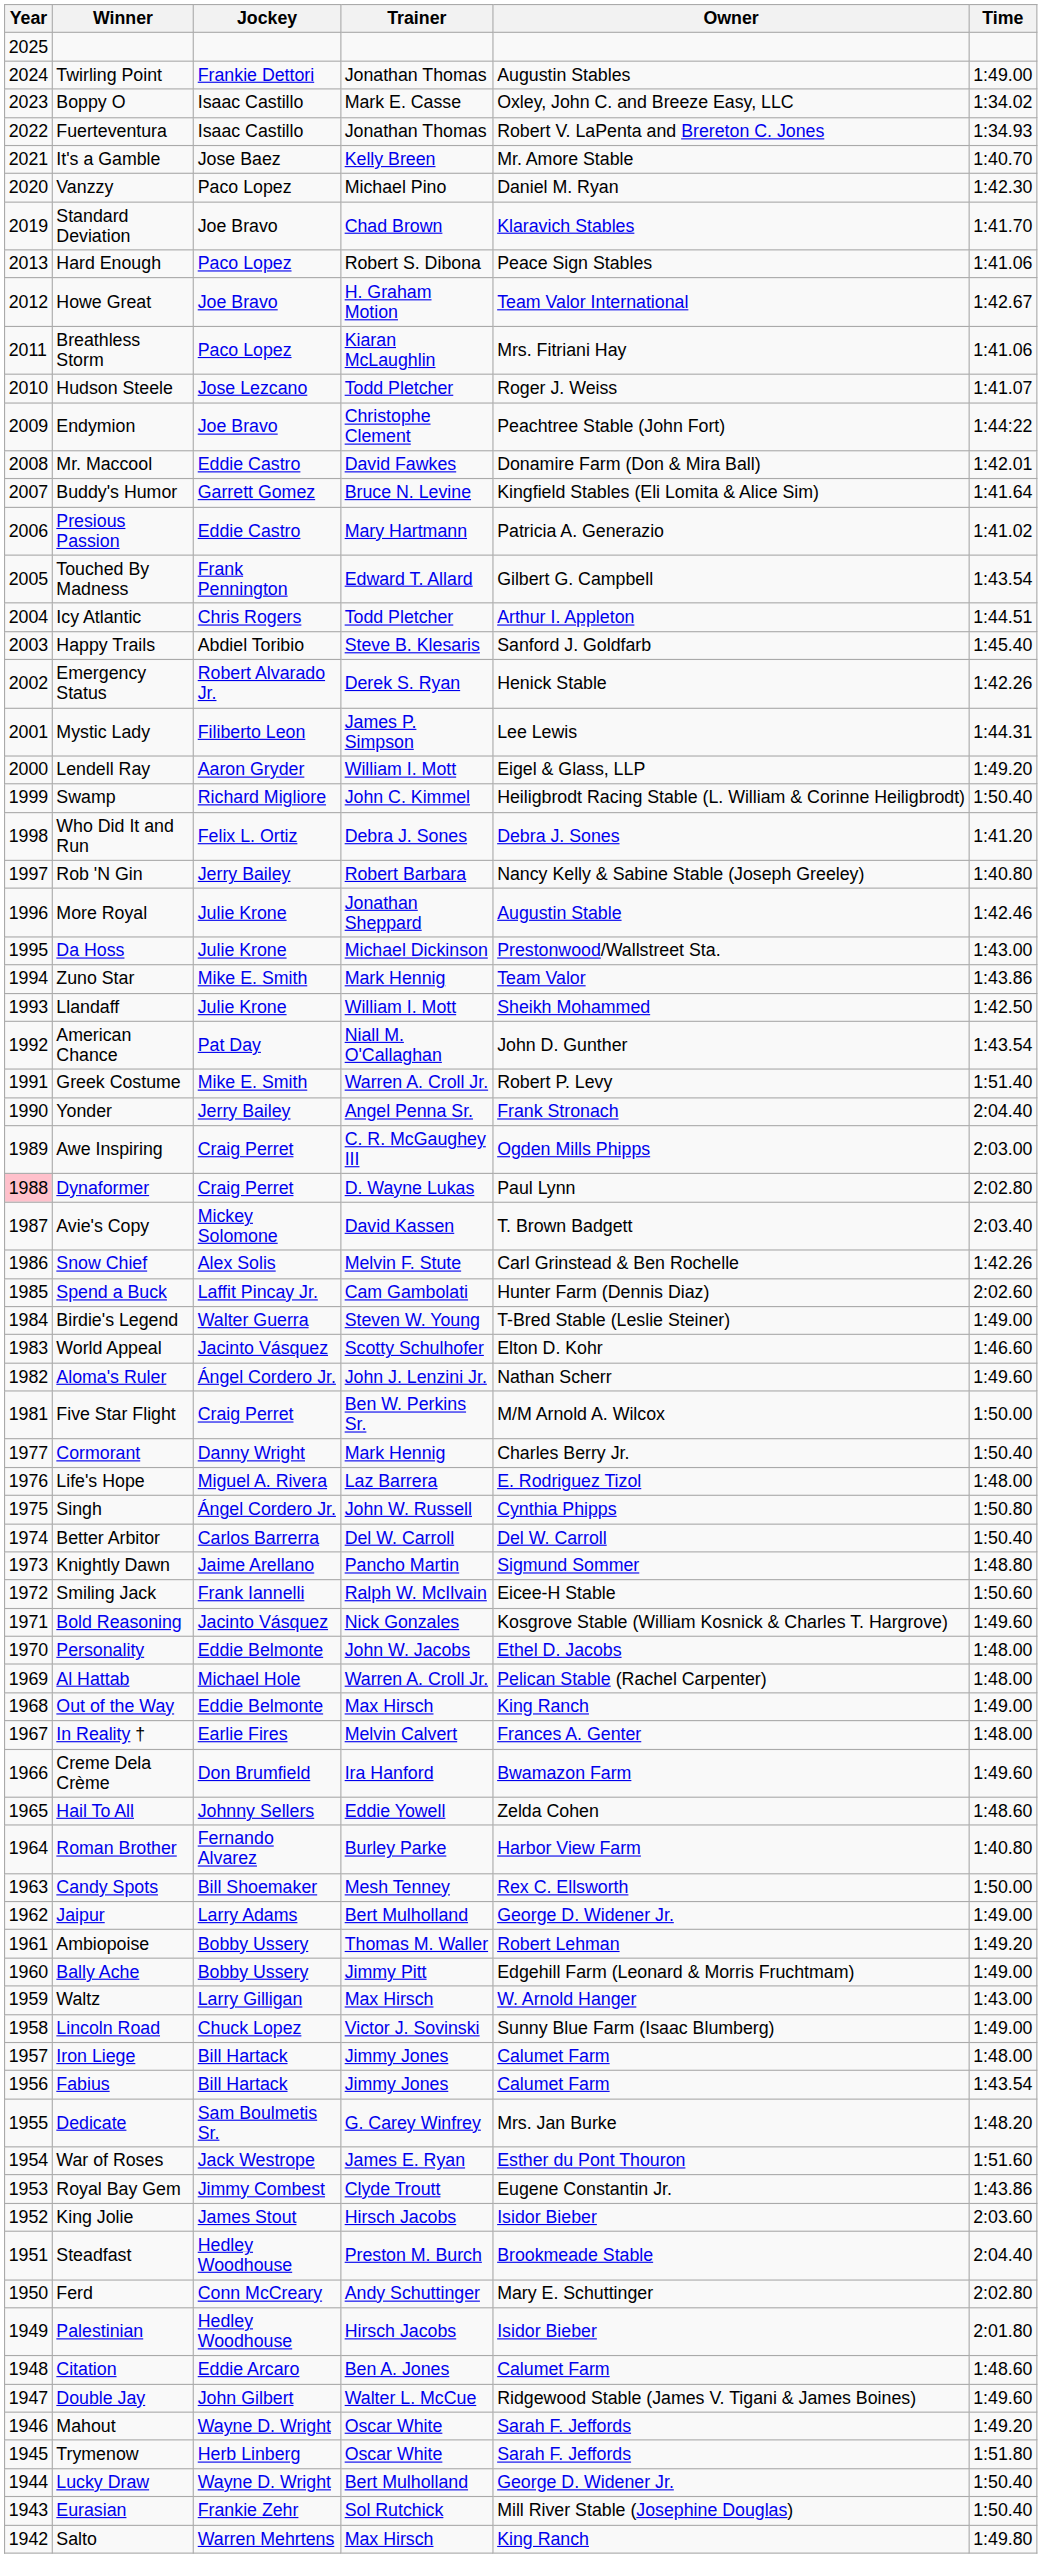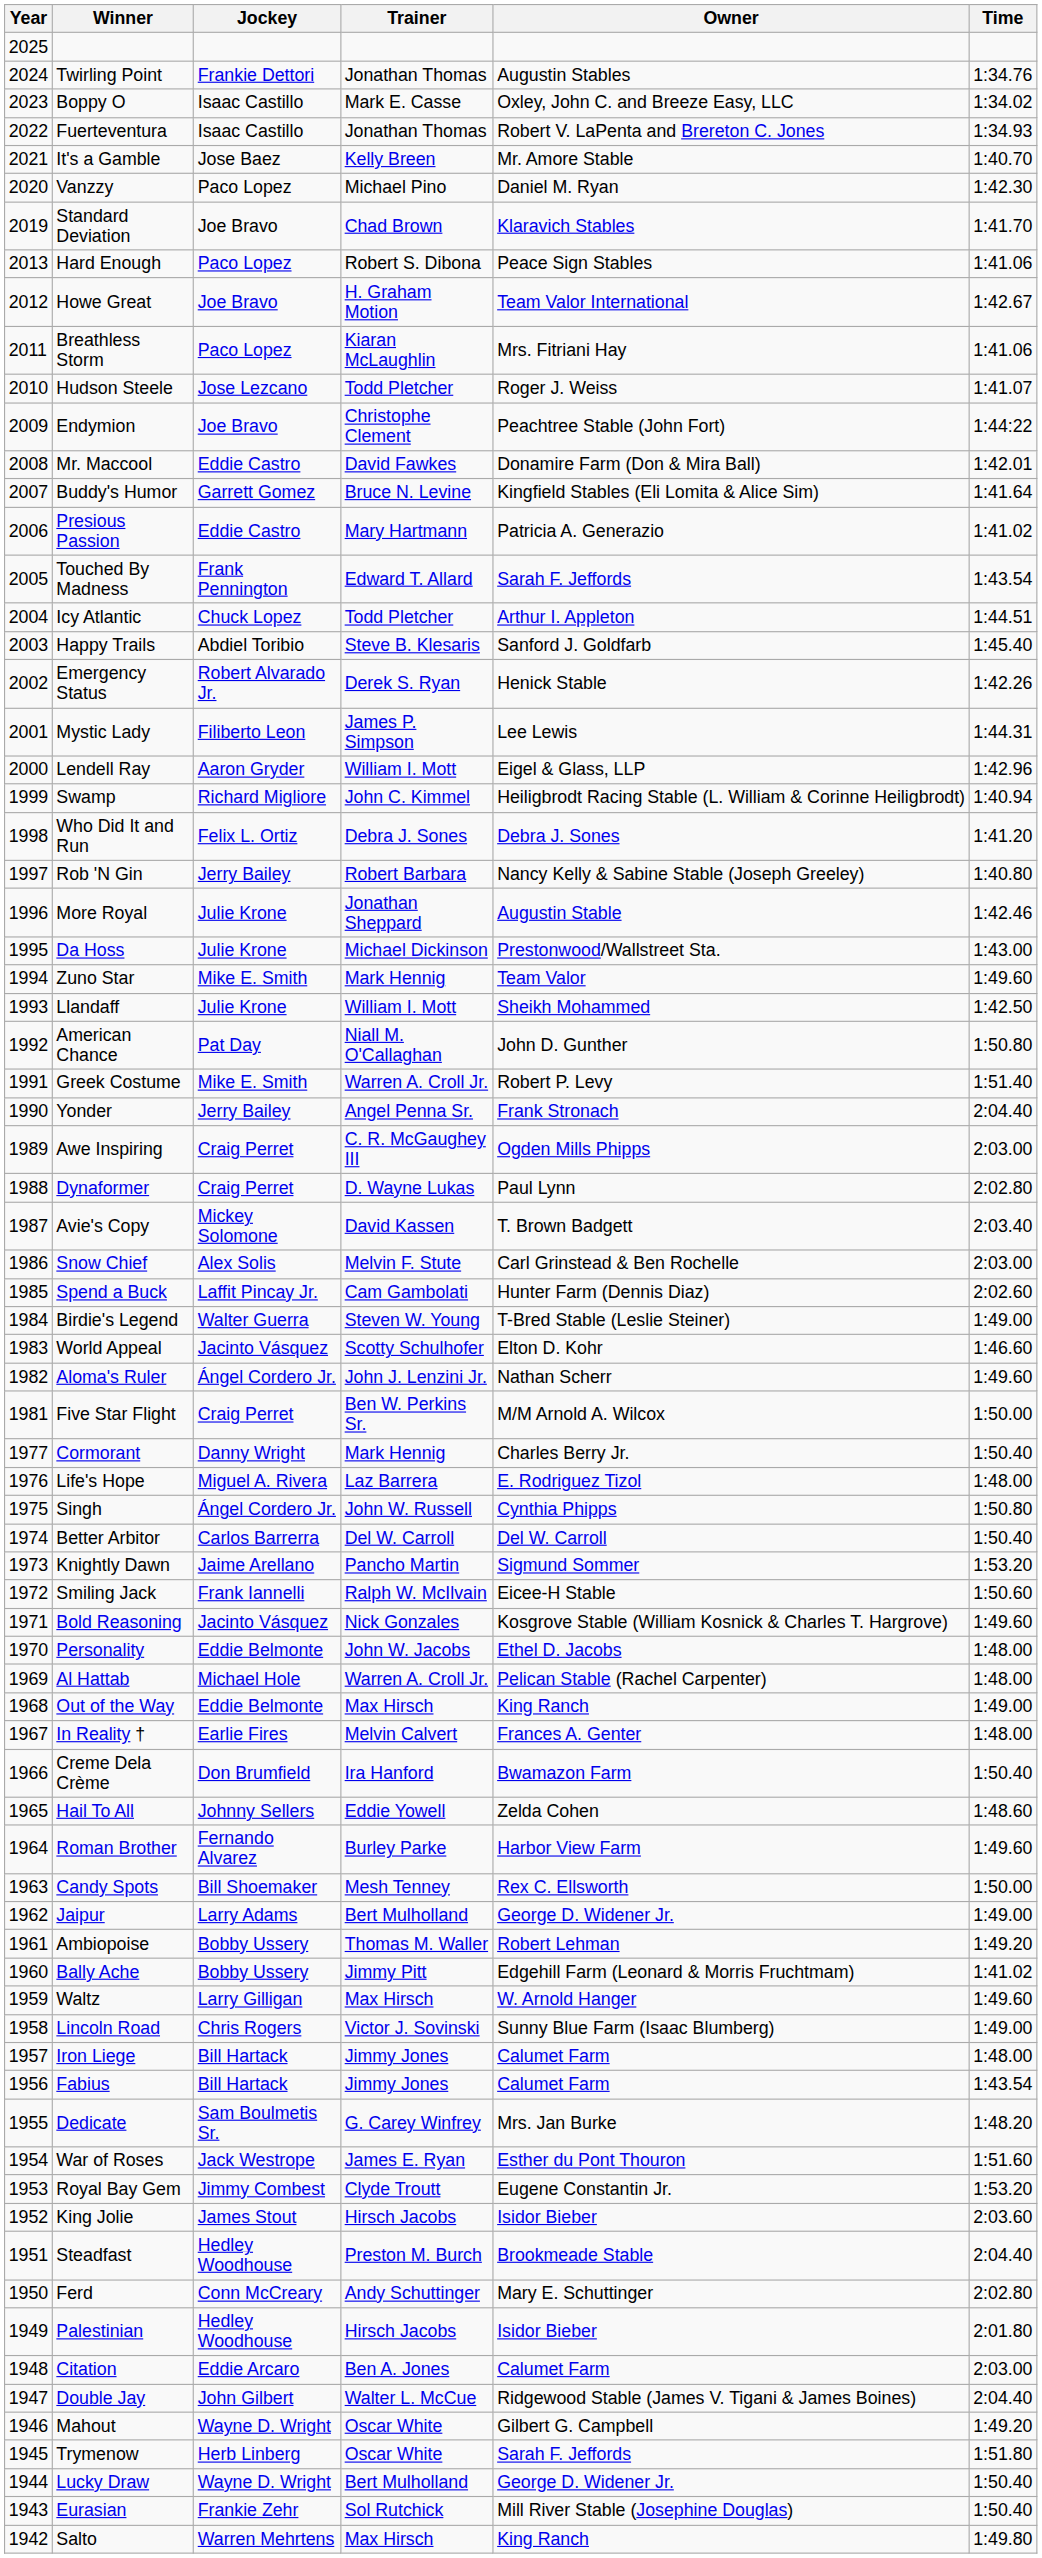(1003, 74) 1:49.00 -> (1003, 74) 1:34.76
(575, 579) Gilbert G. Campbell -> (564, 579) Sarah F. Jeffords
(250, 617) Chris Rogers -> (250, 617) Chuck Lopez
(1003, 769) 1:49.20 -> (1003, 769) 1:42.96
(1003, 798) 1:50.40 -> (1003, 798) 1:40.94
(1003, 978) 1:43.86 -> (1003, 978) 1:49.60
(1003, 1045) 1:43.54 -> (1003, 1045) 1:50.80
(28, 1187) pink background -> (28, 1187) no background
(1003, 1264) 1:42.26 -> (1003, 1264) 2:03.00
(1003, 1565) 1:48.80 -> (1003, 1565) 1:53.20
(1003, 1772) 1:49.60 -> (1003, 1772) 1:50.40
(1003, 1849) 1:40.80 -> (1003, 1849) 1:49.60
(1003, 1971) 1:49.00 -> (1003, 1971) 1:41.02
(1003, 2000) 1:43.00 -> (1003, 2000) 1:49.60
(250, 2028) Chuck Lopez -> (250, 2028) Chris Rogers
(1003, 2189) 1:43.86 -> (1003, 2189) 1:53.20
(1003, 2369) 1:48.60 -> (1003, 2369) 2:03.00
(1003, 2398) 1:49.60 -> (1003, 2398) 2:04.40
(564, 2426) Sarah F. Jeffords -> (575, 2426) Gilbert G. Campbell
